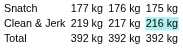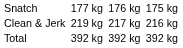(162, 23) paleturquoise background -> (162, 23) no background
